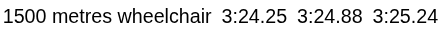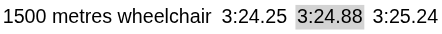(330, 17) no background -> (330, 17) lightgrey background
